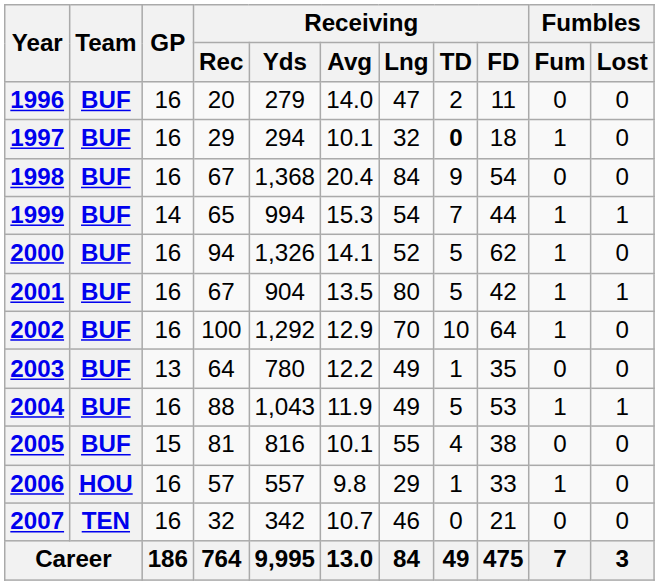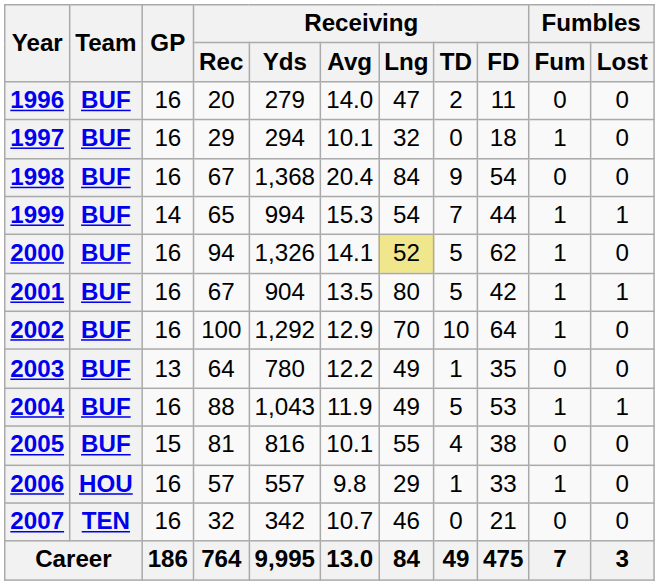(456, 138) bold -> (456, 138) normal
(406, 253) no background -> (406, 253) khaki background
